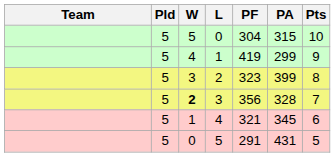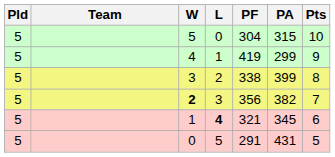columns swapped: (78, 15) <-> (165, 15)
(250, 78) 323 -> (250, 78) 338
(285, 99) 328 -> (285, 99) 382
(219, 120) normal -> (219, 120) bold
